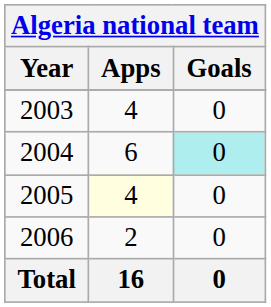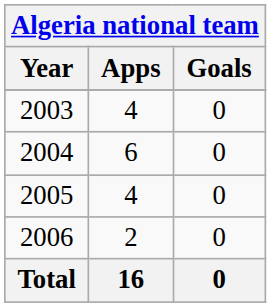(219, 152) paleturquoise background -> (219, 152) no background
(131, 195) lightyellow background -> (131, 195) no background
